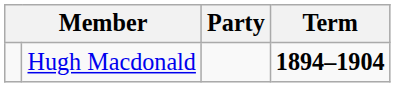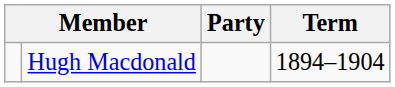(330, 61) bold -> (330, 61) normal
